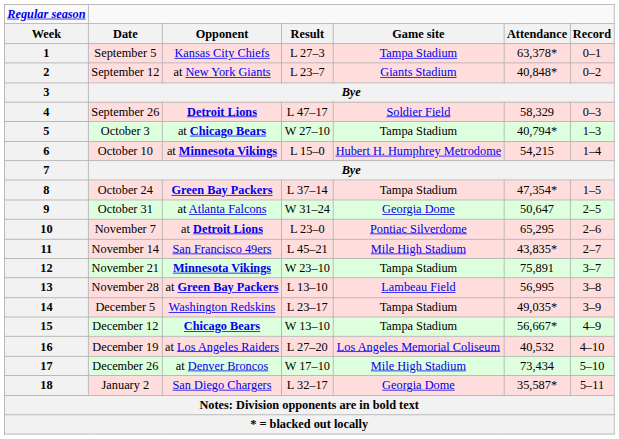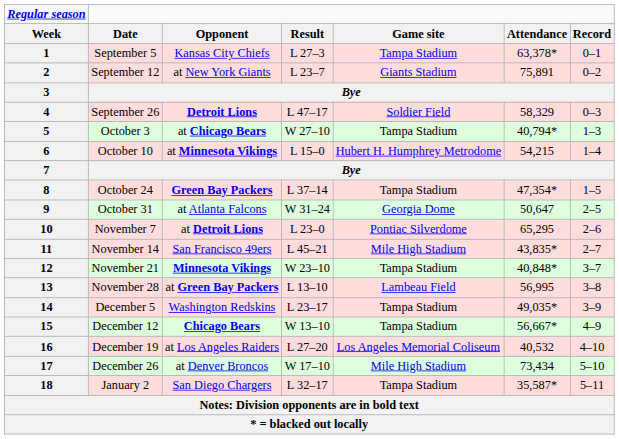(537, 72) 40,848* -> (537, 72) 75,891
(537, 268) 75,891 -> (537, 268) 40,848*
(418, 385) Georgia Dome -> (418, 385) Tampa Stadium
